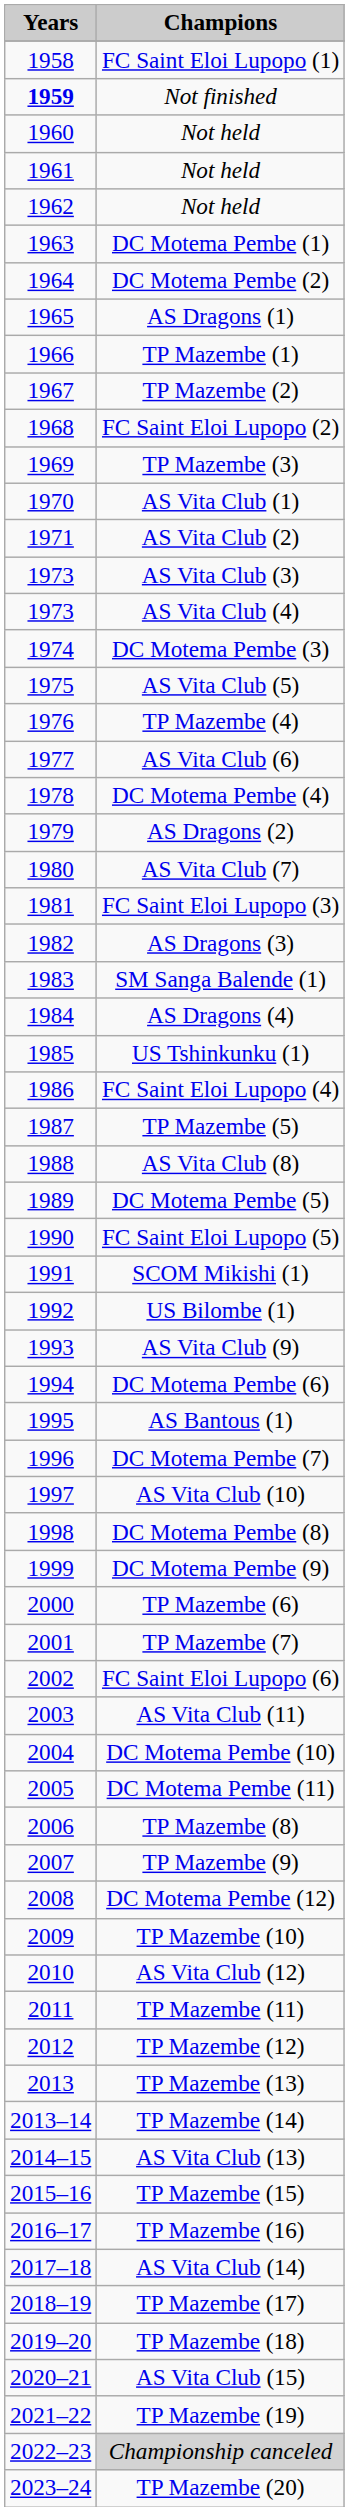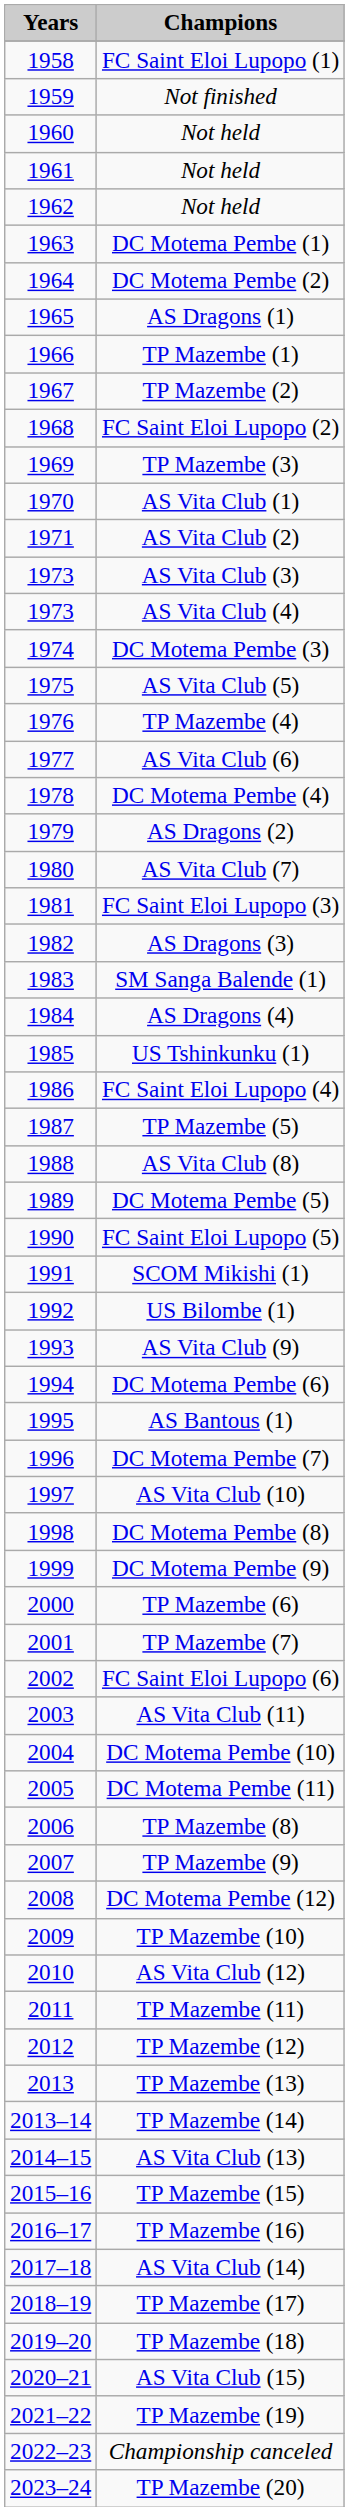(51, 96) bold -> (51, 96) normal
(221, 2451) lightgrey background -> (221, 2451) no background
